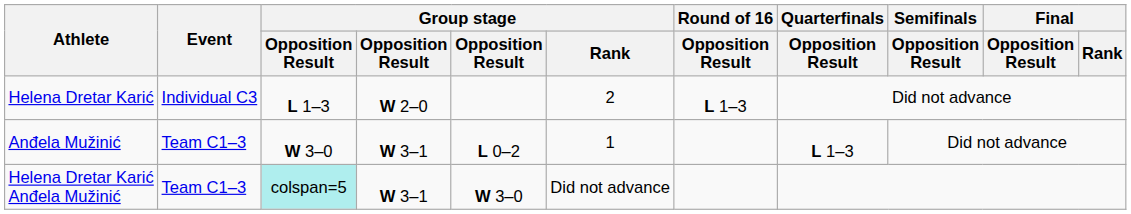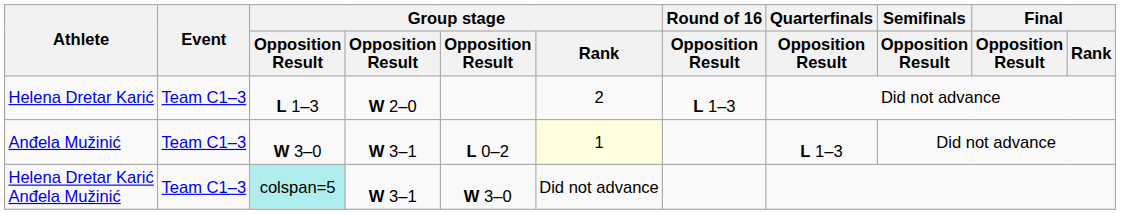(209, 98) Individual C3 -> (204, 98) Team C1–3
(610, 143) no background -> (599, 143) lightyellow background
